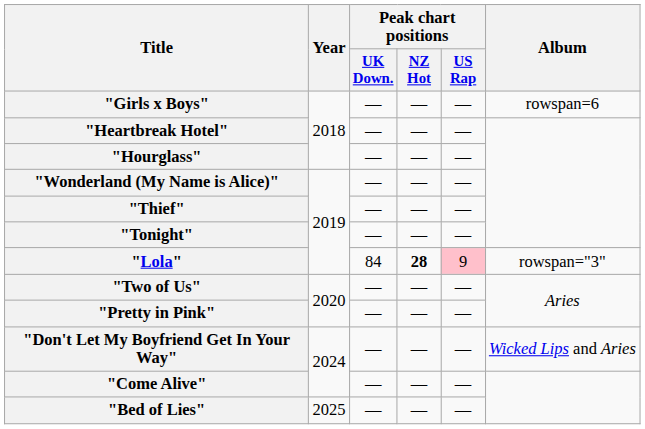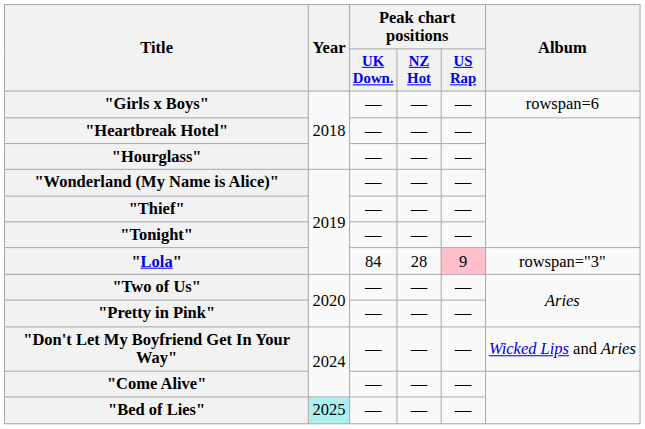(419, 261) bold -> (419, 261) normal
(329, 410) no background -> (329, 410) paleturquoise background
